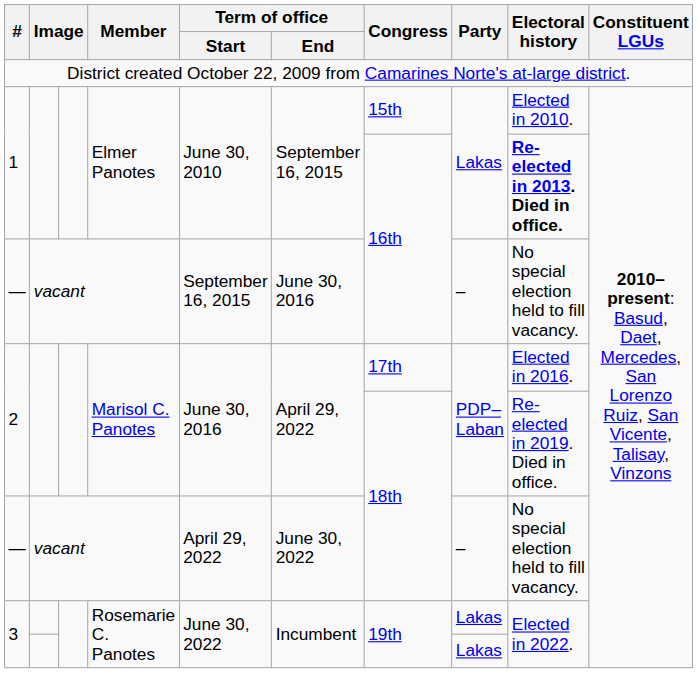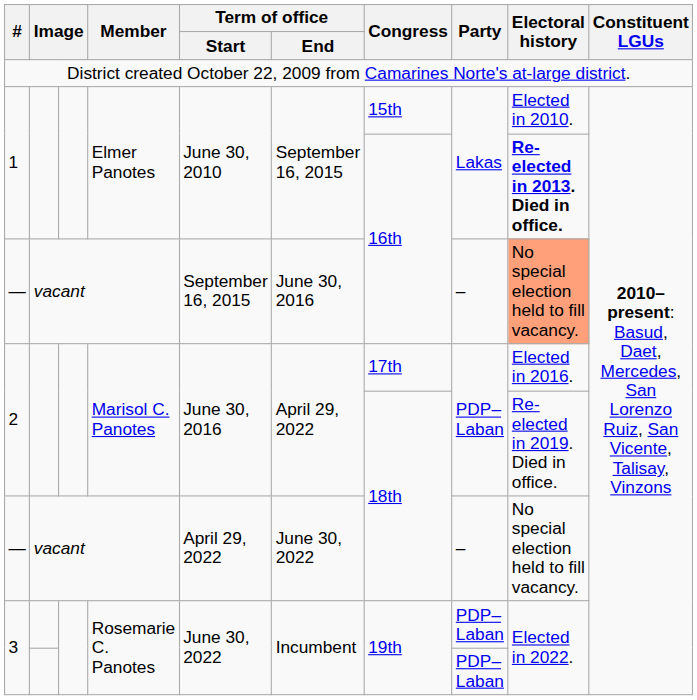(548, 291) no background -> (548, 291) lightsalmon background
(479, 617) Lakas -> (480, 624) PDP–Laban
(479, 650) Lakas -> (480, 671) PDP–Laban
